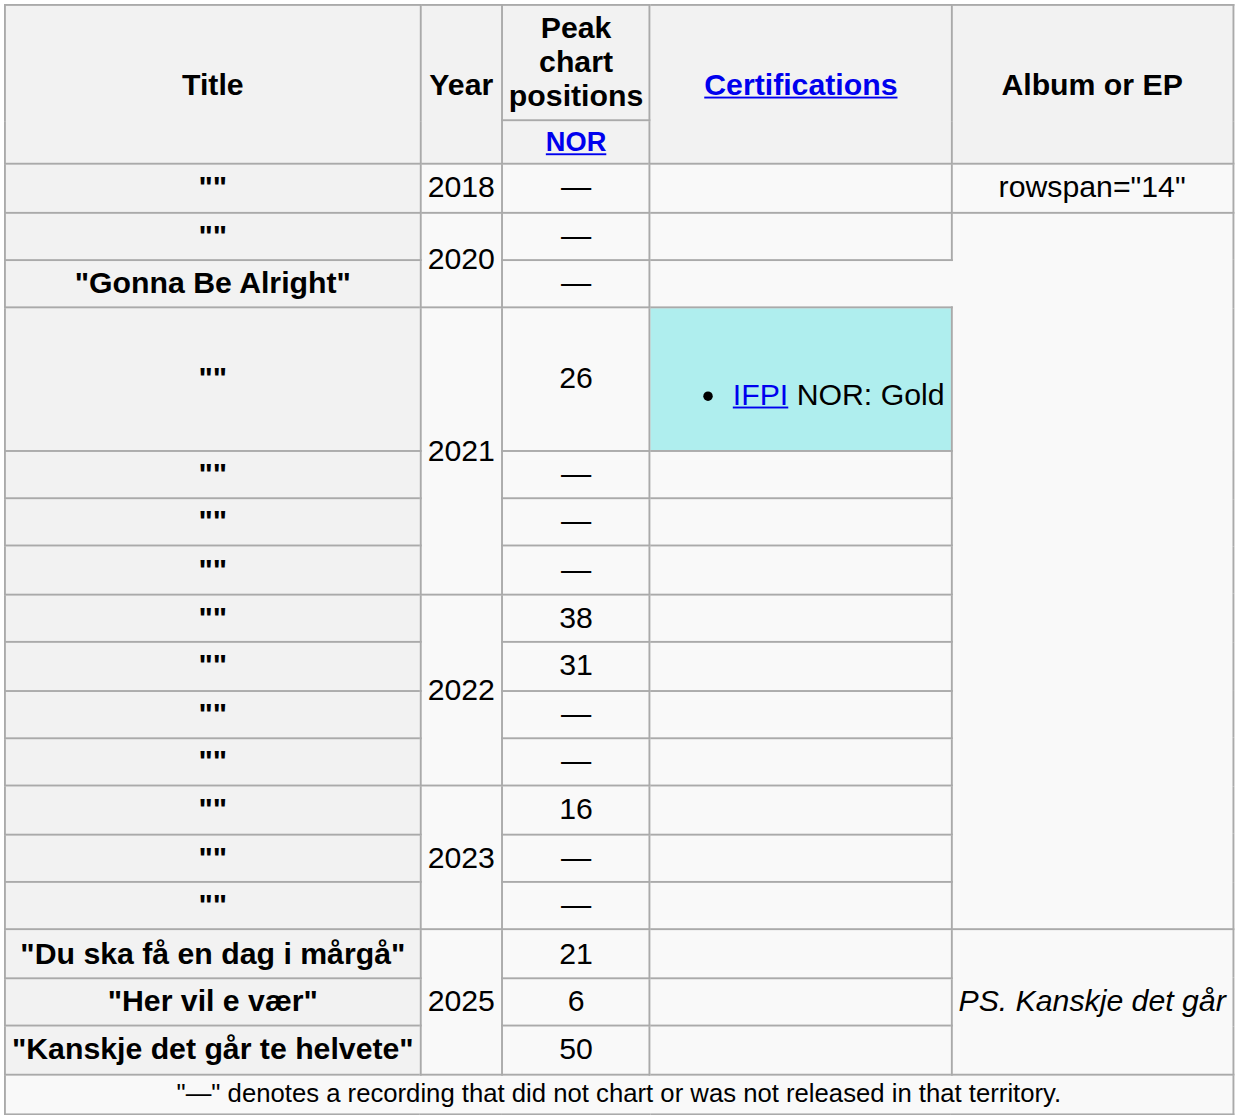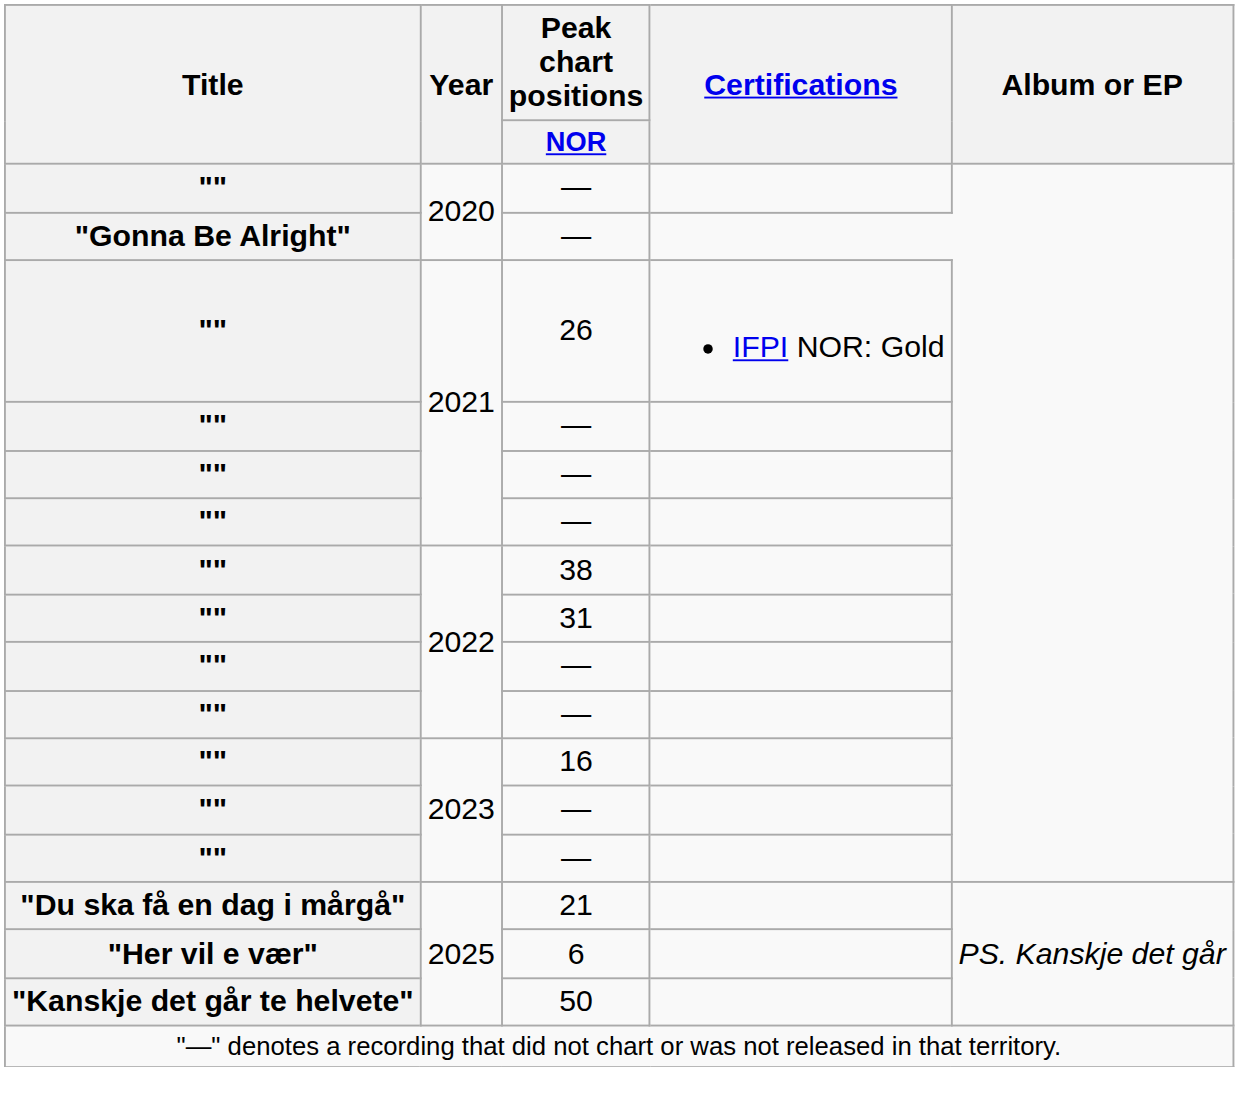- row: (461, 187)
(801, 396) paleturquoise background -> (801, 348) no background
